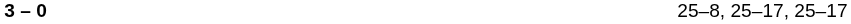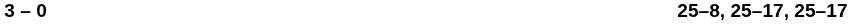(762, 10) normal -> (762, 10) bold
